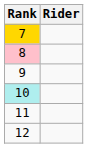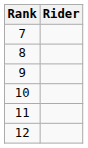(22, 34) gold background -> (22, 34) no background
(22, 54) pink background -> (22, 54) no background
(22, 94) paleturquoise background -> (22, 94) no background
